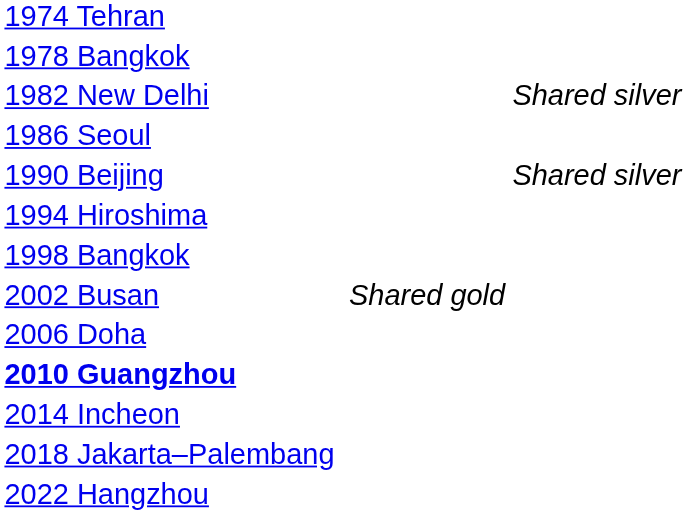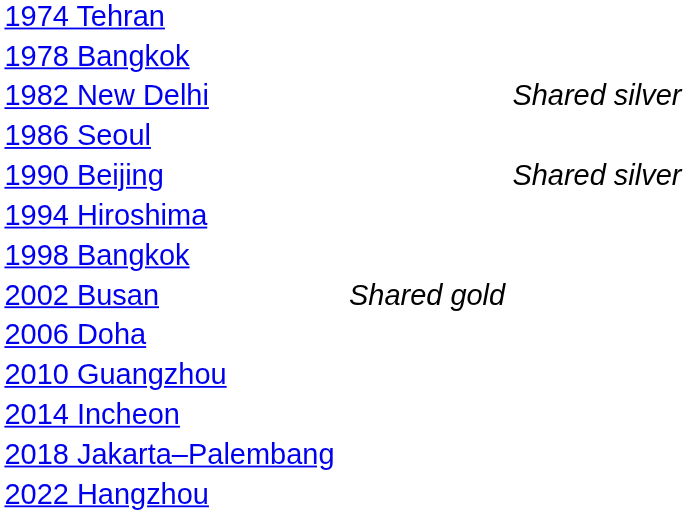(120, 374) bold -> (116, 374) normal
